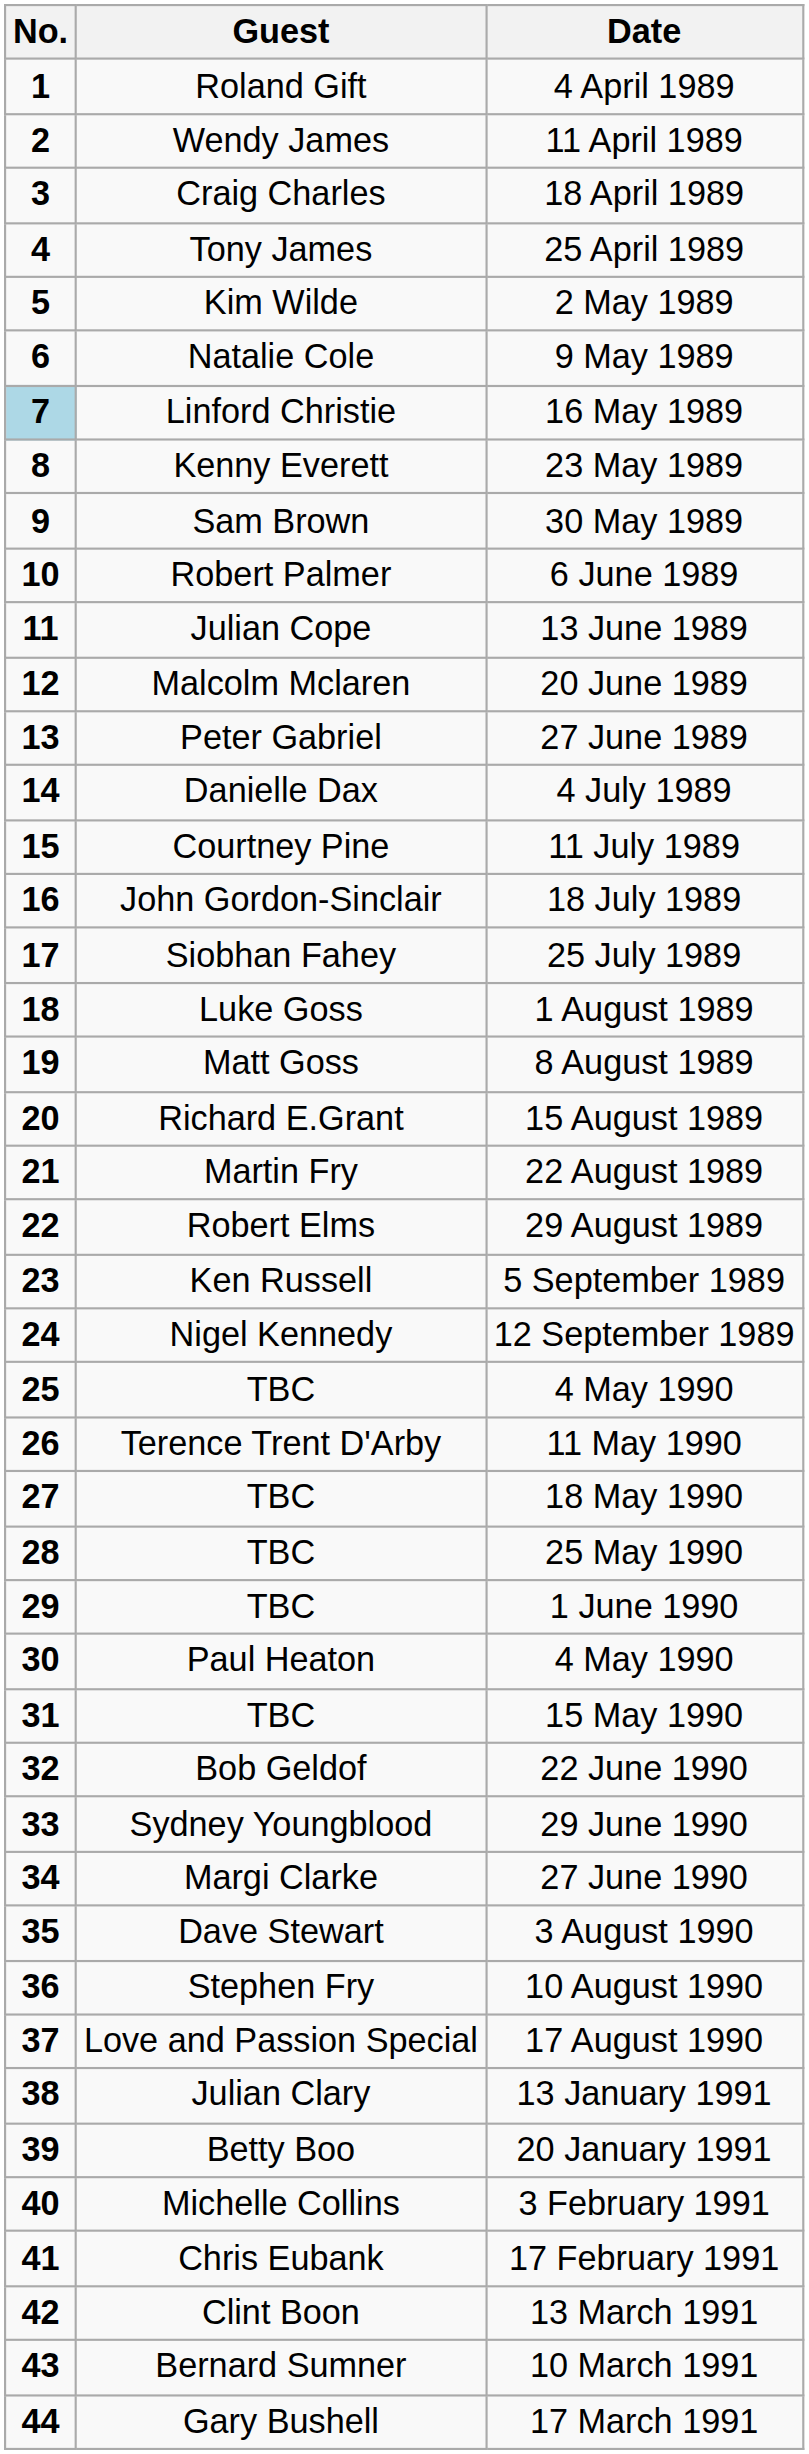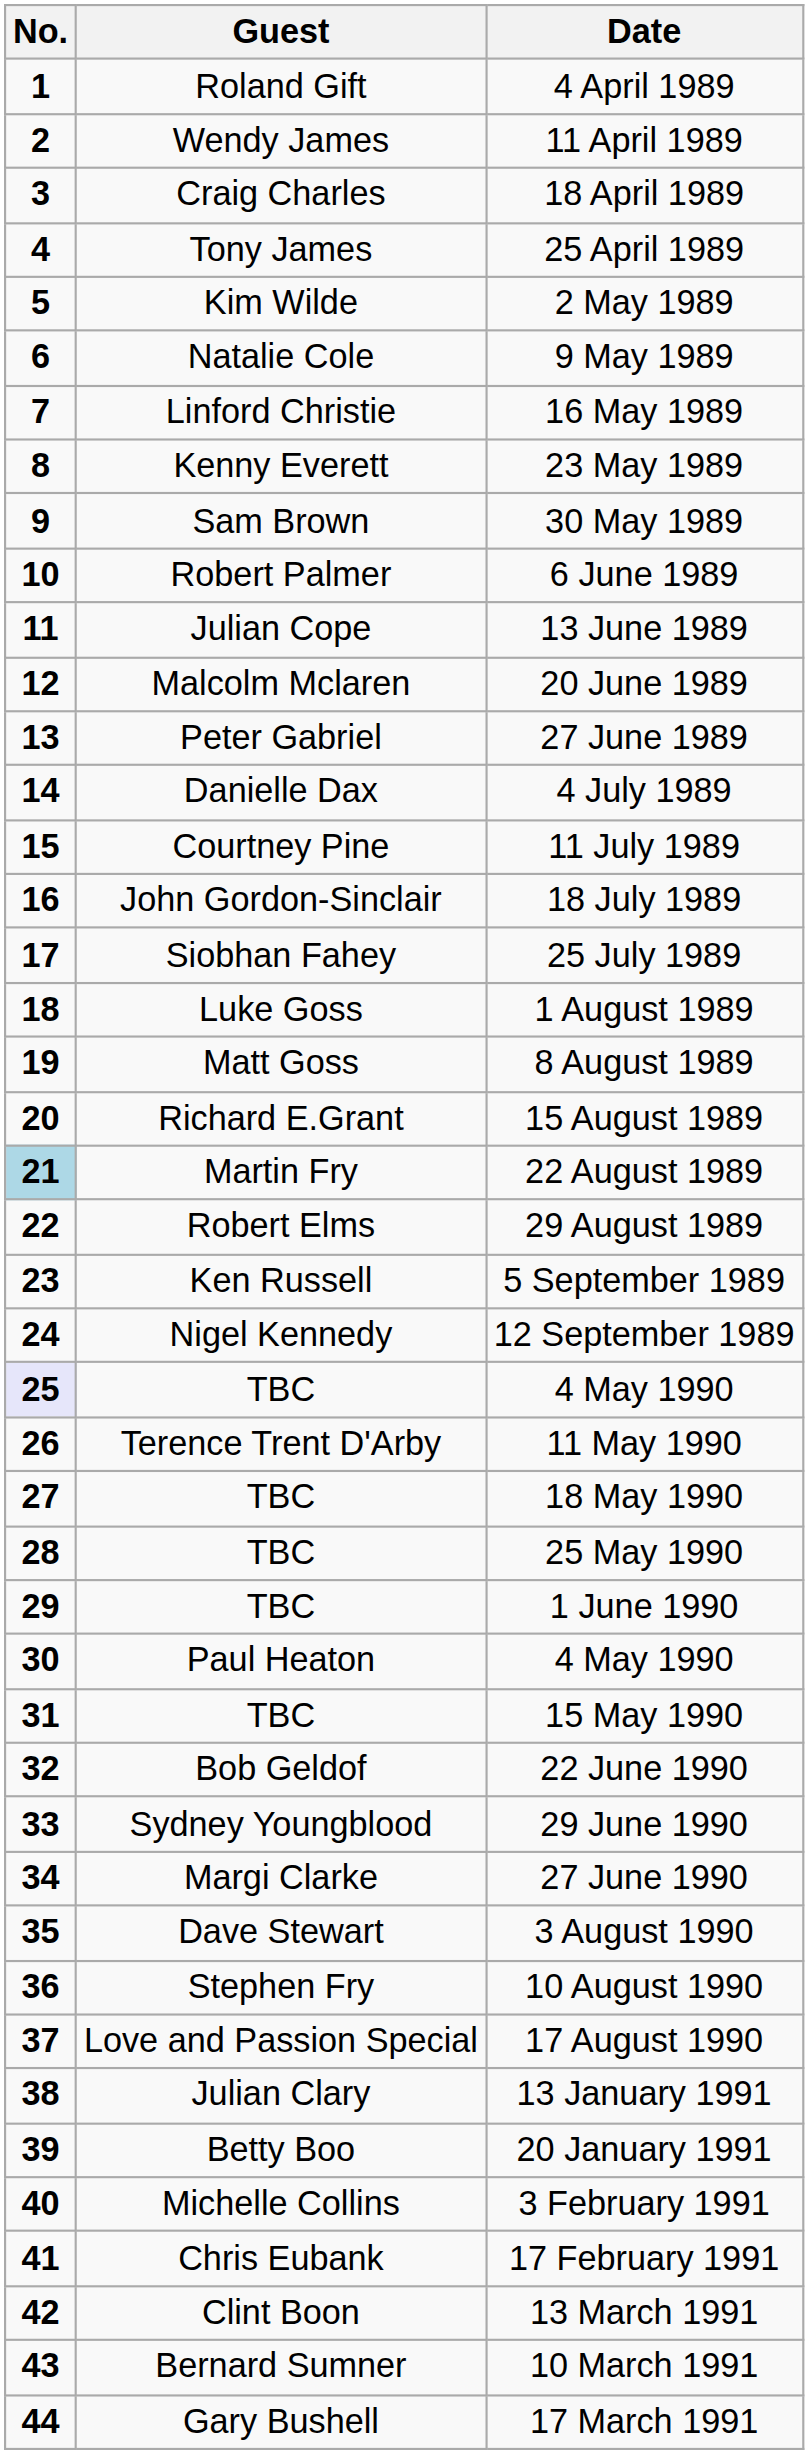(41, 411) lightblue background -> (41, 411) no background
(41, 1172) no background -> (41, 1172) lightblue background
(41, 1389) no background -> (41, 1389) lavender background
